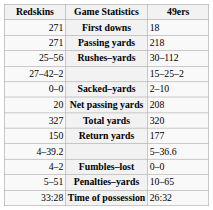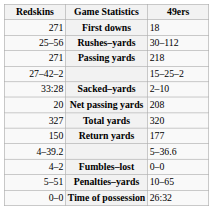rows swapped: (107, 58) <-> (107, 43)
(56, 89) 0–0 -> (52, 89) 33:28
(52, 197) 33:28 -> (56, 197) 0–0
